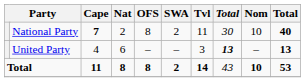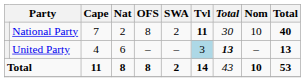(96, 31) bold -> (96, 31) normal
(202, 31) normal -> (202, 31) bold
(202, 49) no background -> (202, 49) lightblue background
